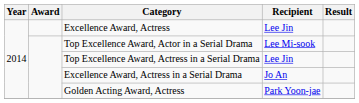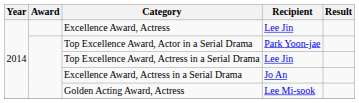(290, 43) Lee Mi-sook -> (292, 43) Park Yoon-jae
(292, 91) Park Yoon-jae -> (290, 91) Lee Mi-sook
